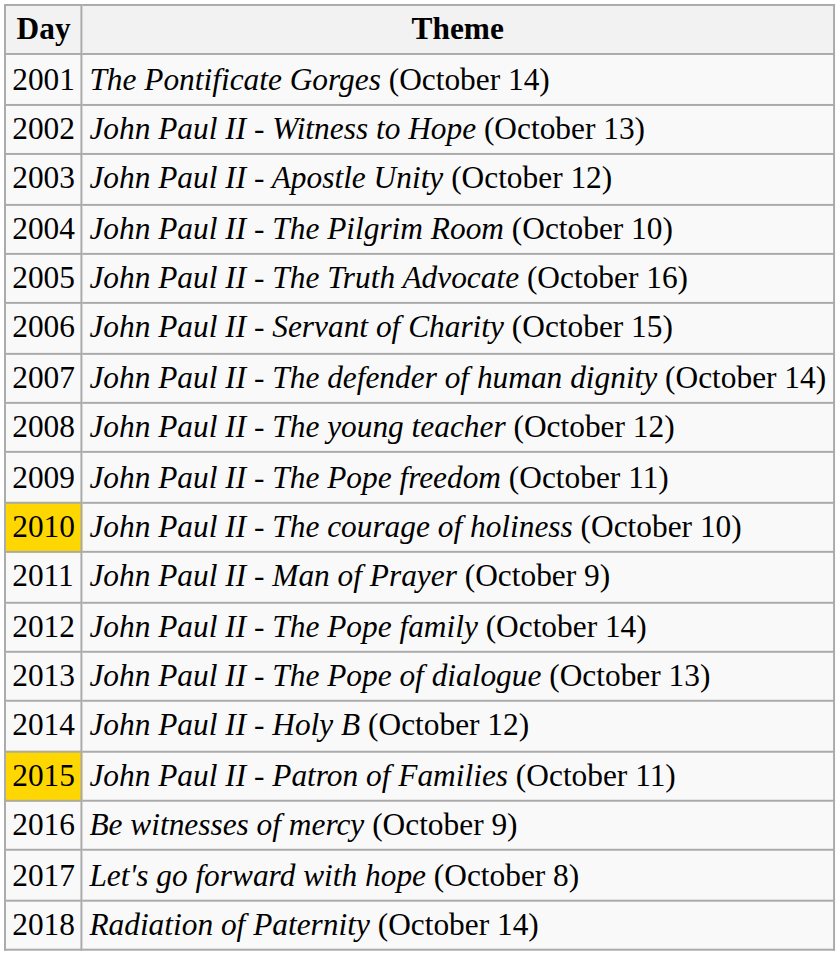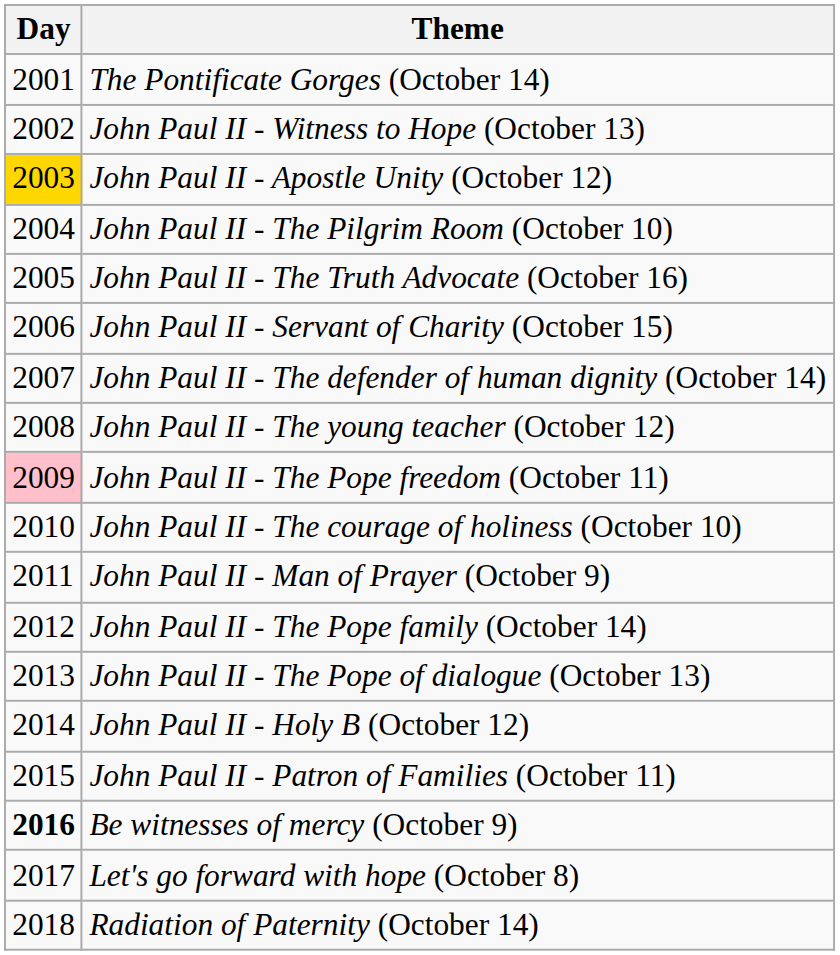(44, 178) no background -> (44, 178) gold background
(44, 476) no background -> (44, 476) pink background
(44, 526) gold background -> (44, 526) no background
(44, 775) gold background -> (44, 775) no background
(44, 825) normal -> (44, 825) bold
